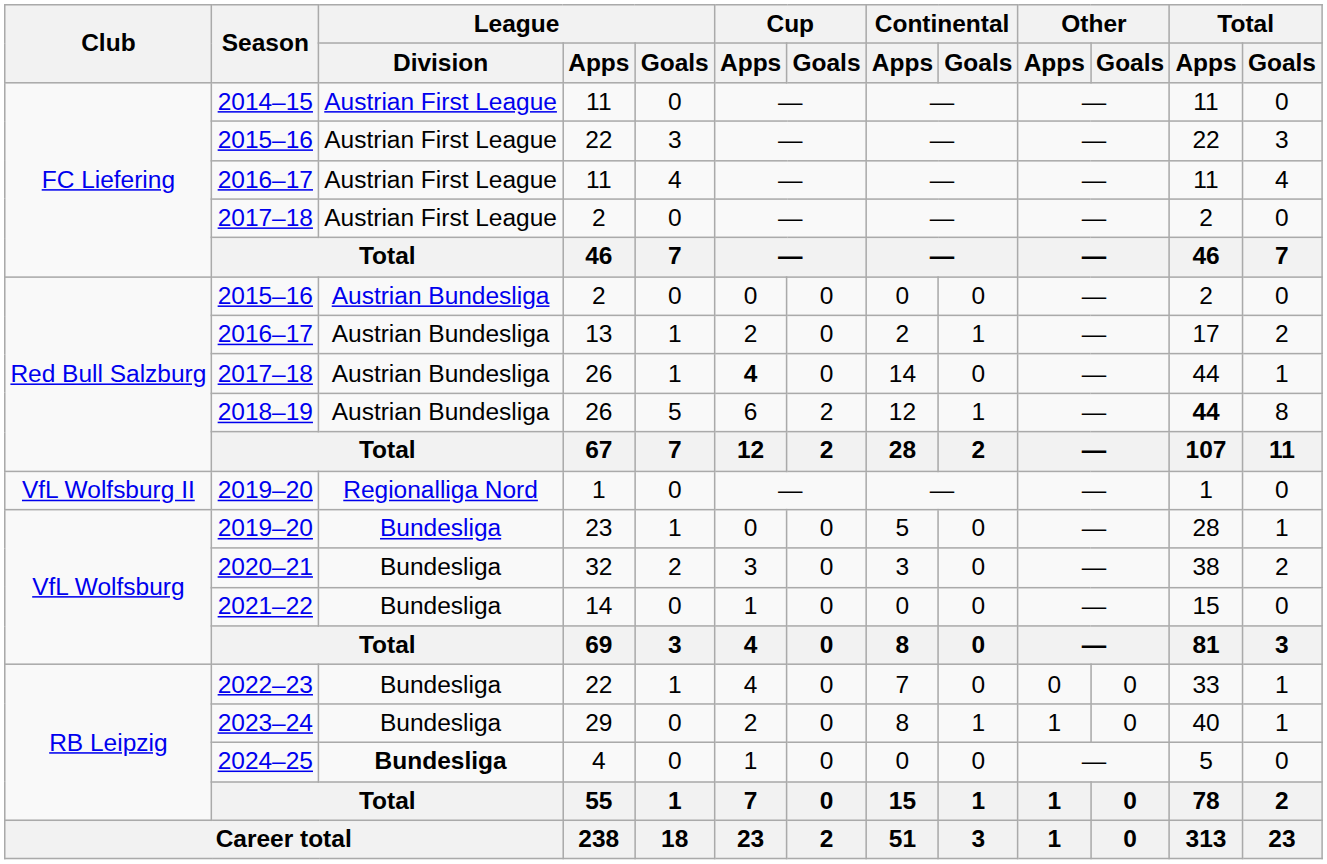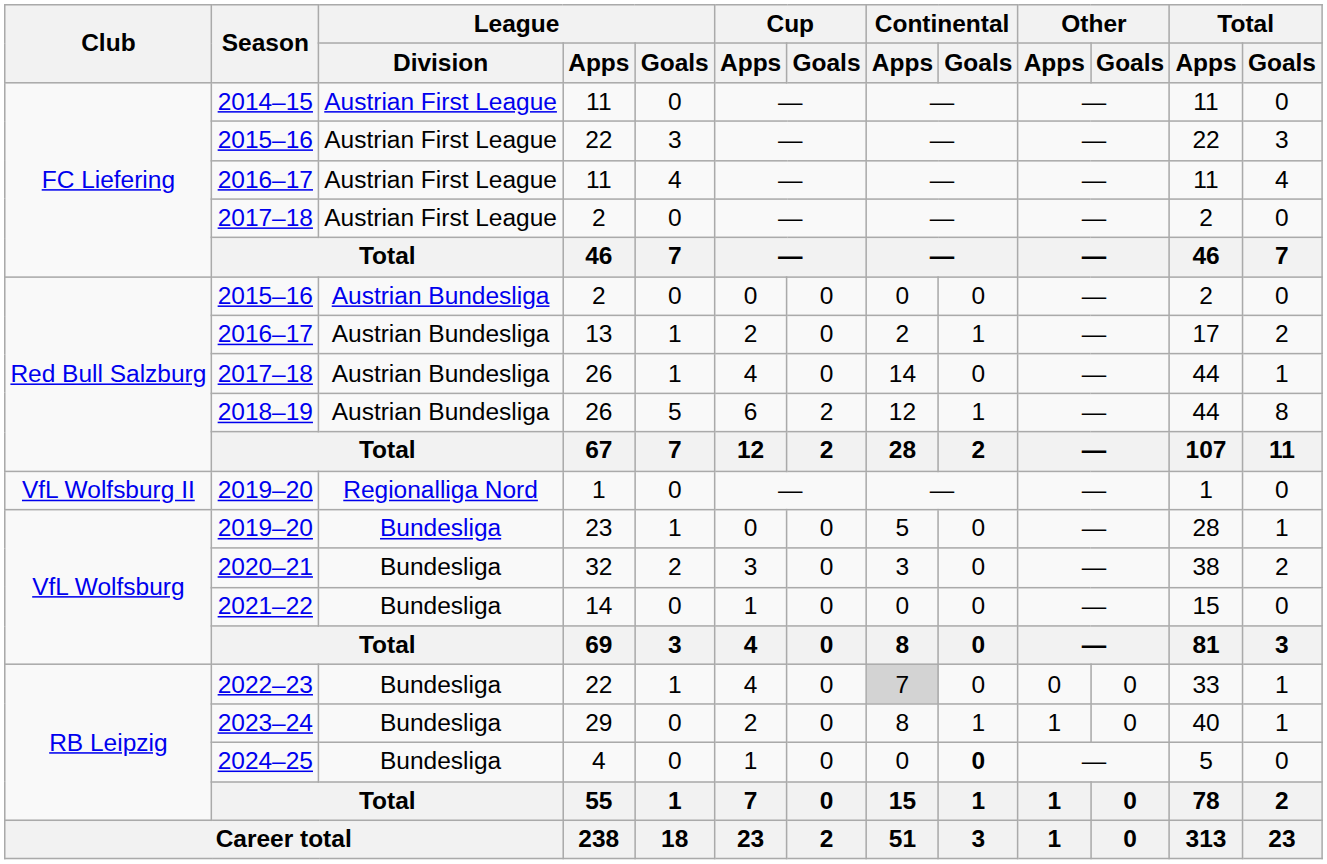(751, 373) bold -> (751, 373) normal
(1206, 412) bold -> (1206, 412) normal
(902, 683) no background -> (902, 683) lightgrey background
(441, 761) bold -> (441, 761) normal
(978, 761) normal -> (978, 761) bold
